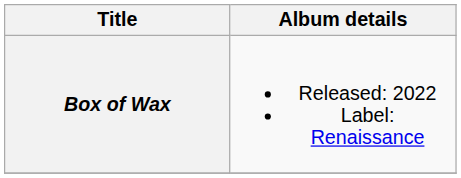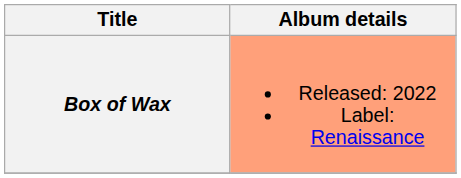(343, 115) no background -> (343, 115) lightsalmon background
